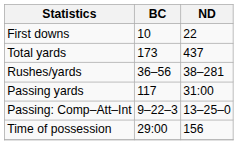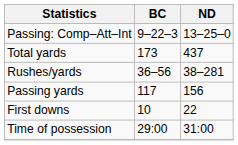rows swapped: (38, 33) <-> (69, 110)
(199, 91) 31:00 -> (193, 91) 156
(193, 130) 156 -> (199, 130) 31:00
